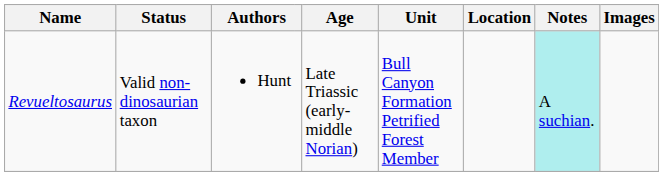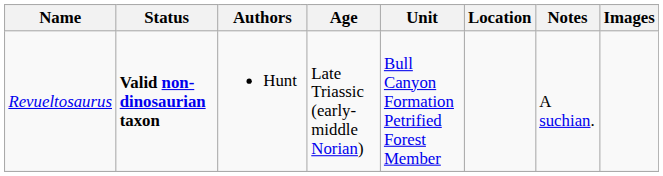(159, 101) normal -> (163, 101) bold
(567, 110) paleturquoise background -> (567, 110) no background
